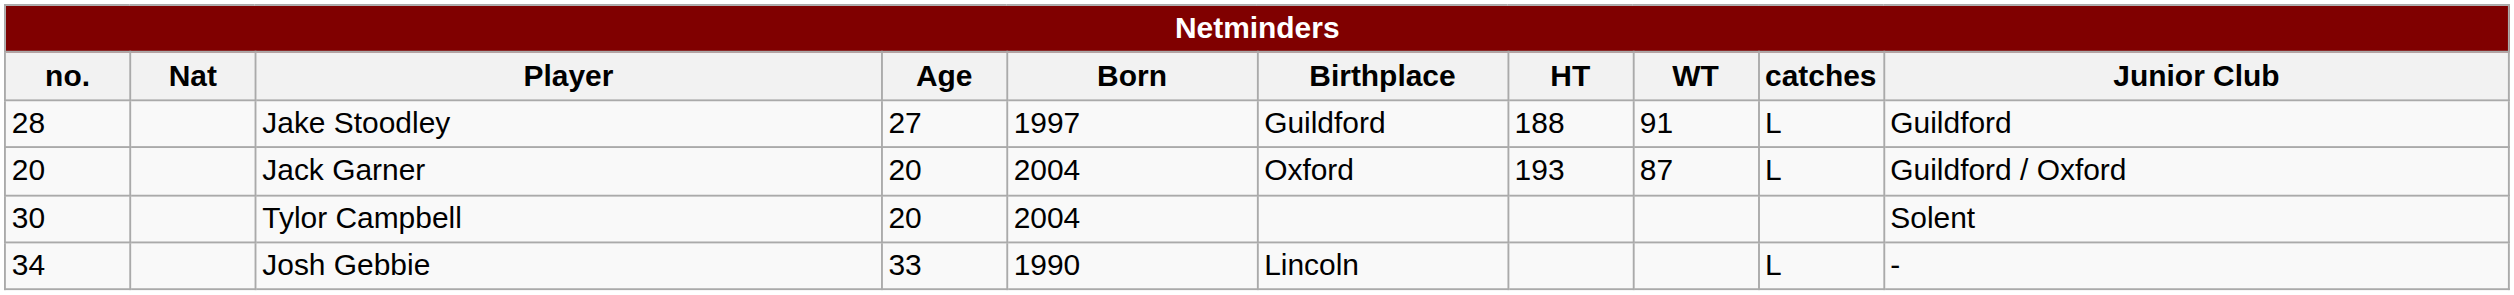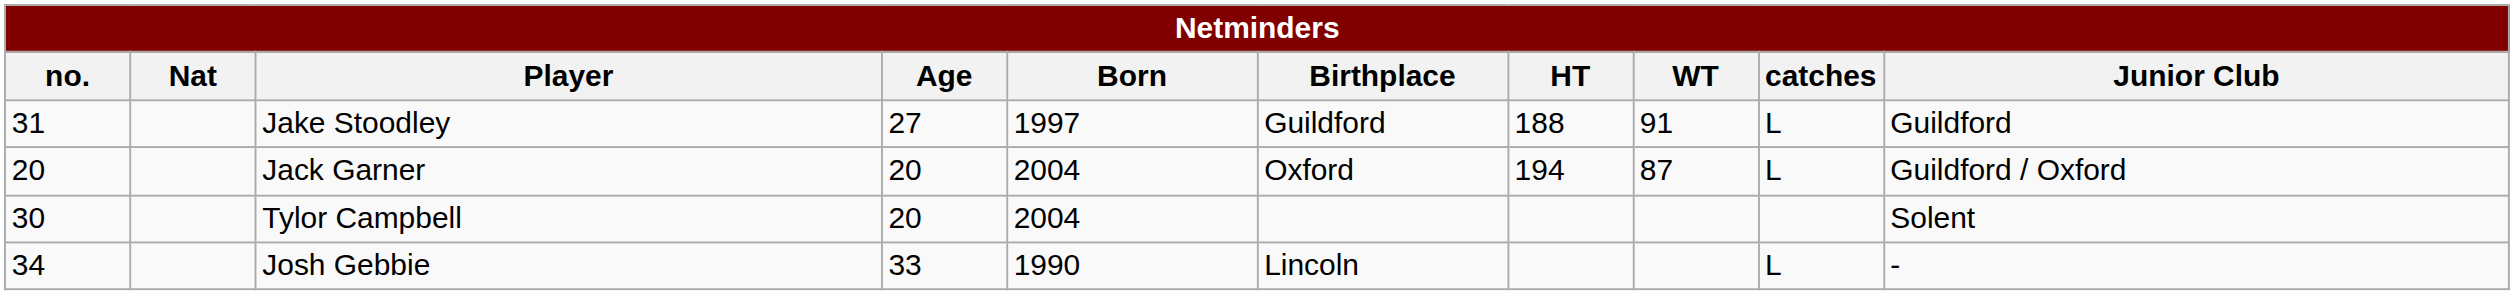(28, 123) 28 -> (28, 123) 31
(1540, 170) 193 -> (1540, 170) 194
